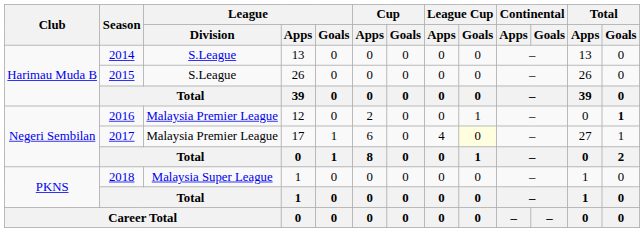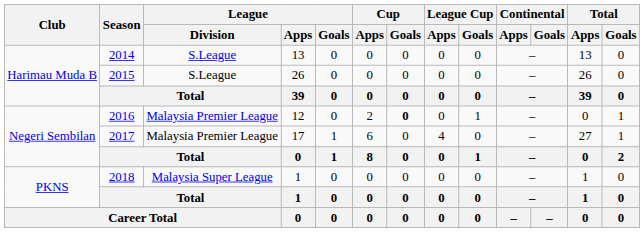(405, 116) normal -> (405, 116) bold
(621, 116) bold -> (621, 116) normal
(478, 136) lightyellow background -> (478, 136) no background
